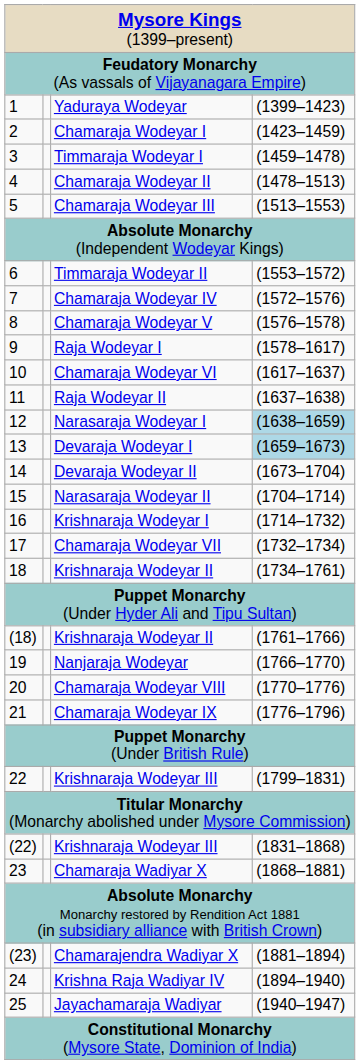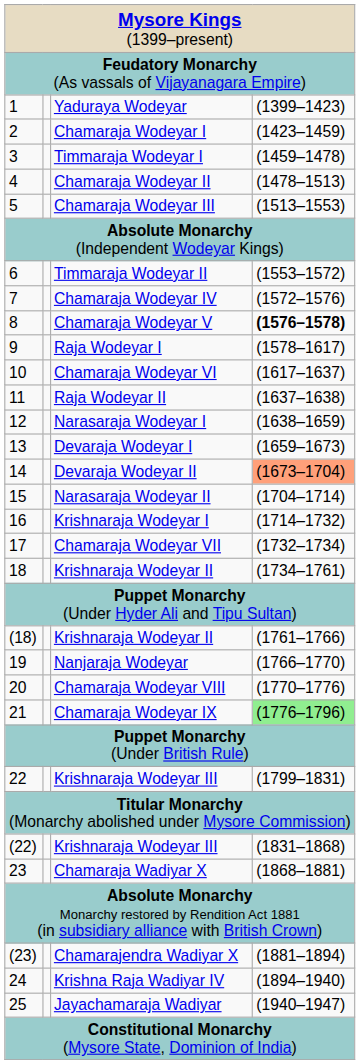(301, 323) normal -> (301, 323) bold
(301, 422) lightblue background -> (301, 422) no background
(301, 447) lightblue background -> (301, 447) no background
(301, 471) no background -> (301, 471) lightsalmon background
(301, 712) no background -> (301, 712) lightgreen background
